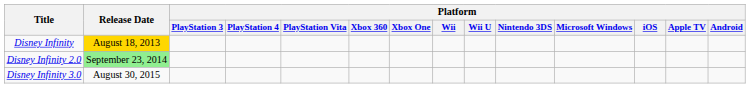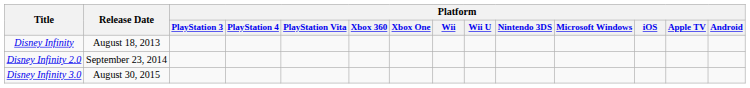(126, 43) gold background -> (126, 43) no background
(126, 59) lightgreen background -> (126, 59) no background
